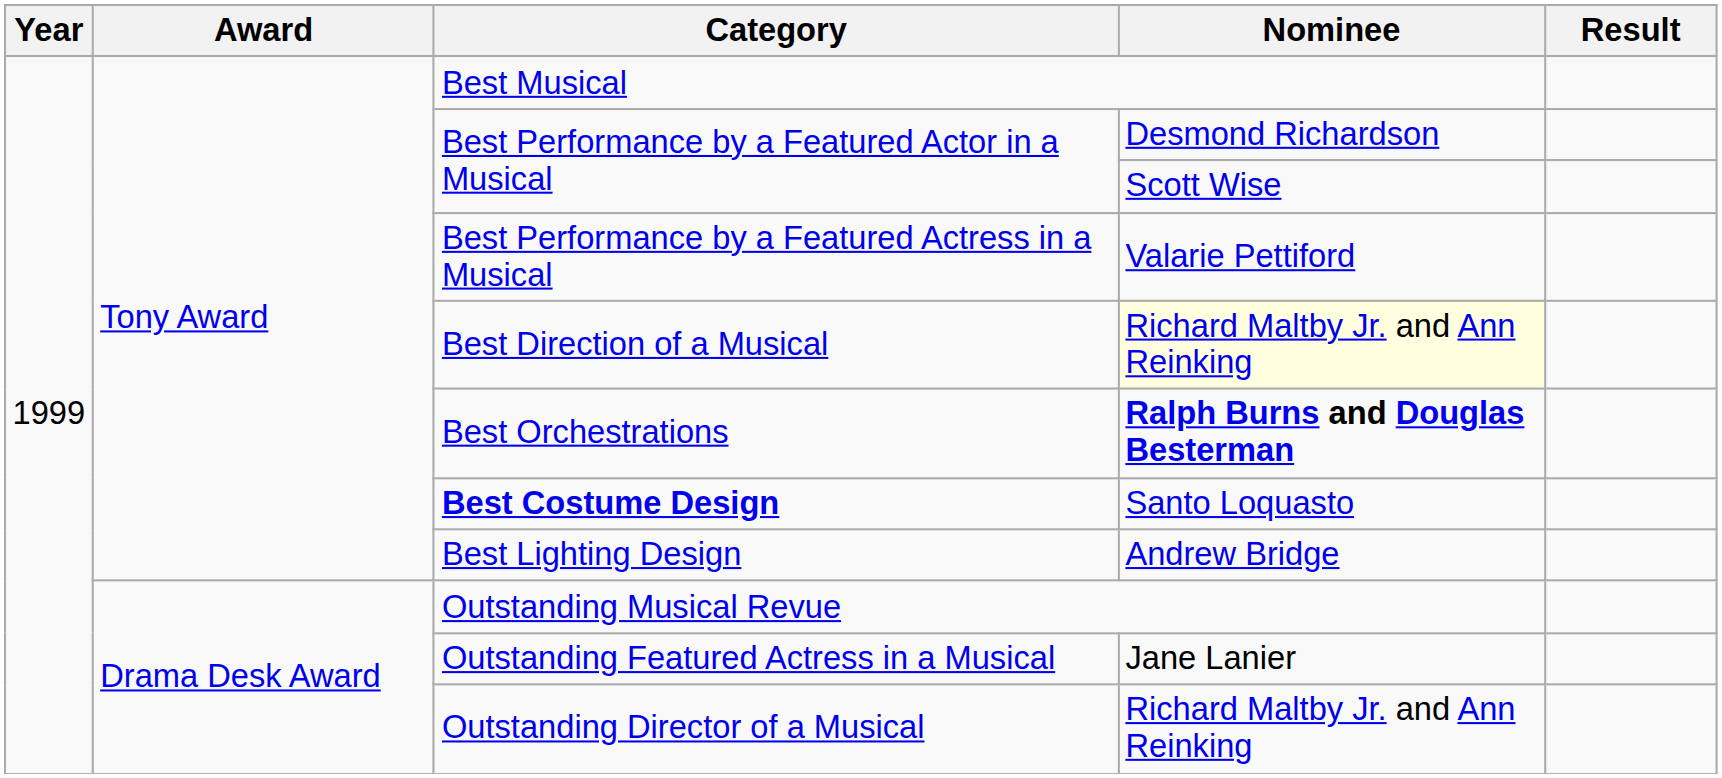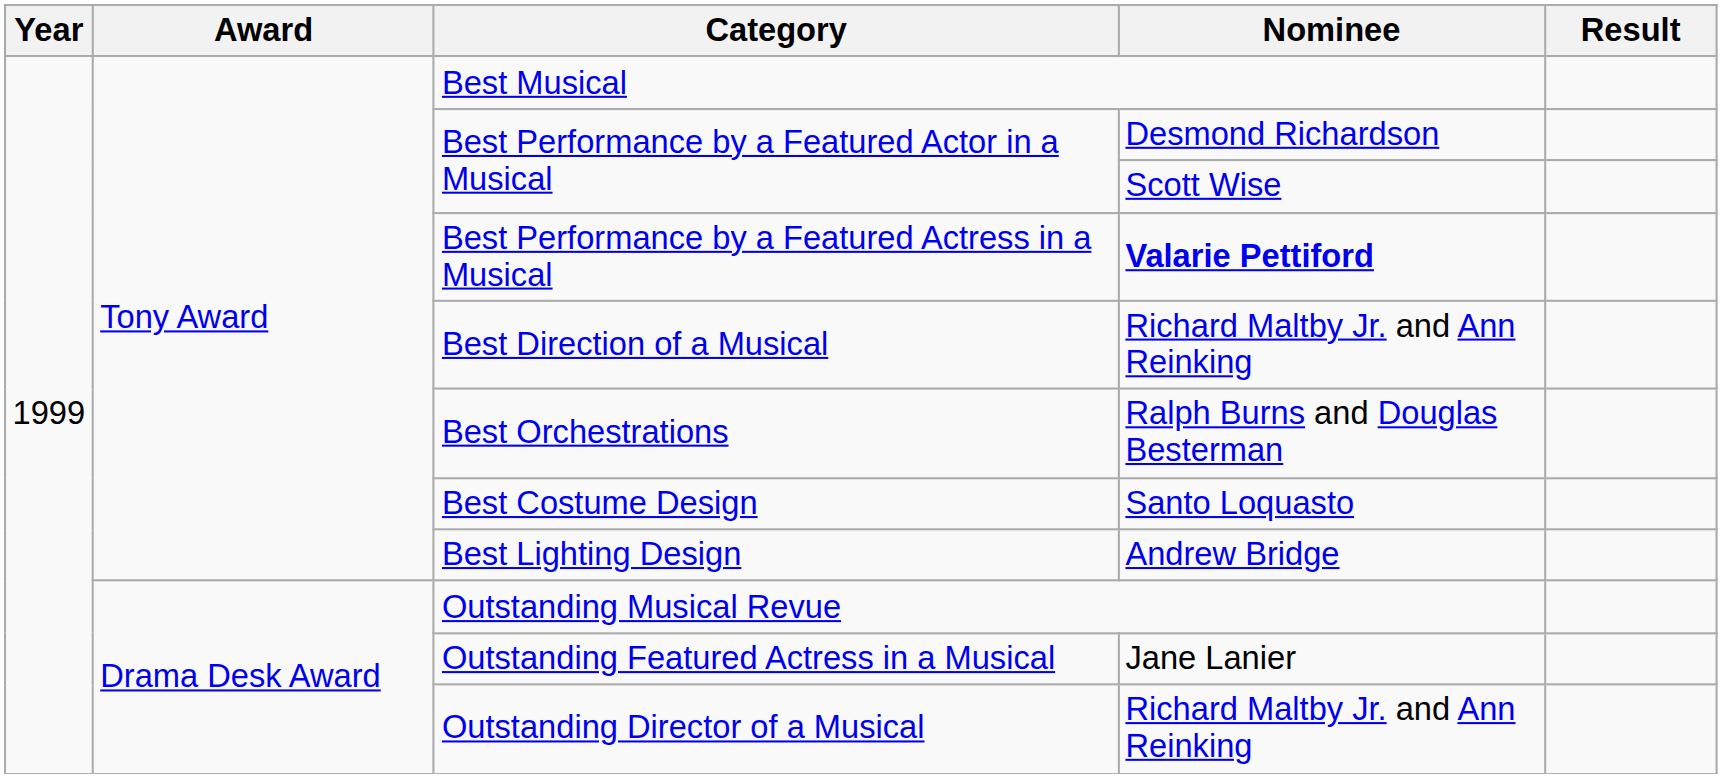(1240, 255) normal -> (1250, 255) bold
(1320, 344) lightyellow background -> (1320, 344) no background
(1325, 432) bold -> (1311, 432) normal
(611, 502) bold -> (600, 502) normal
